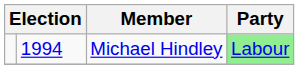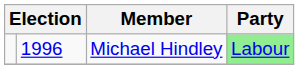(42, 49) 1994 -> (42, 49) 1996
